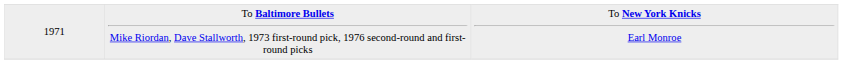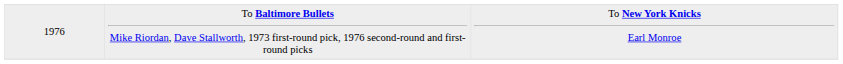(54, 31) 1971 -> (54, 31) 1976
